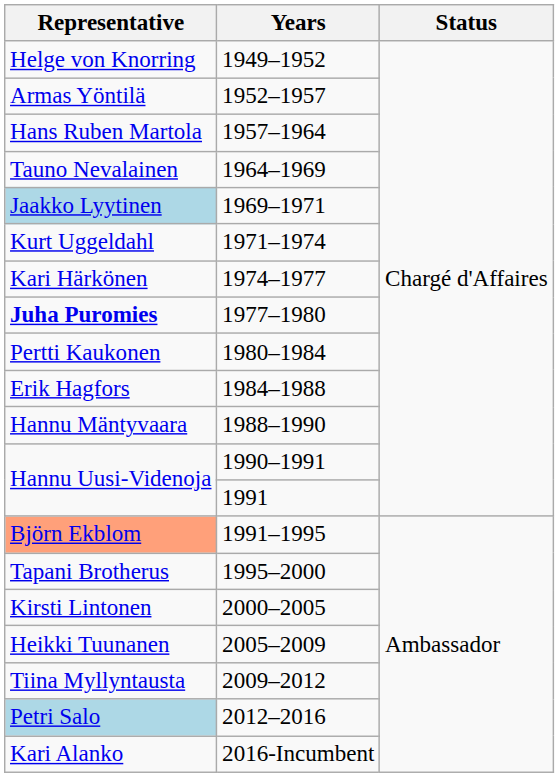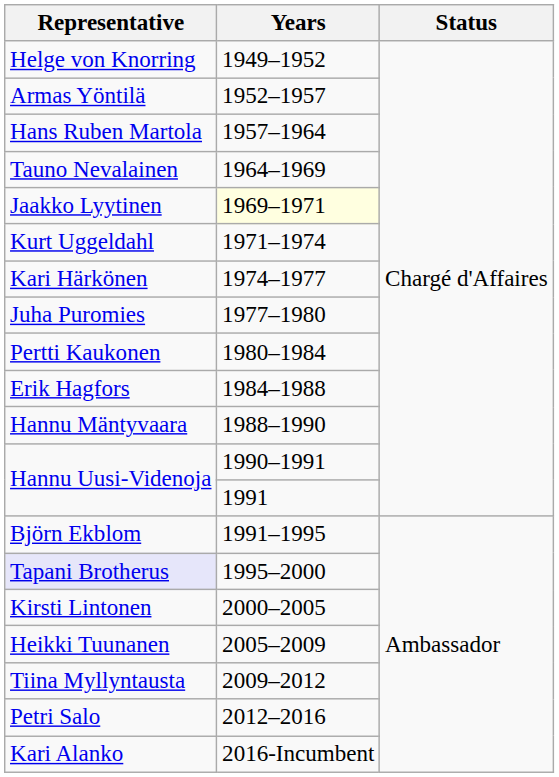(86, 205) lightblue background -> (86, 205) no background
(274, 205) no background -> (274, 205) lightyellow background
(84, 315) bold -> (78, 315) normal
(76, 534) lightsalmon background -> (76, 534) no background
(90, 570) no background -> (90, 570) lavender background
(55, 717) lightblue background -> (55, 717) no background
